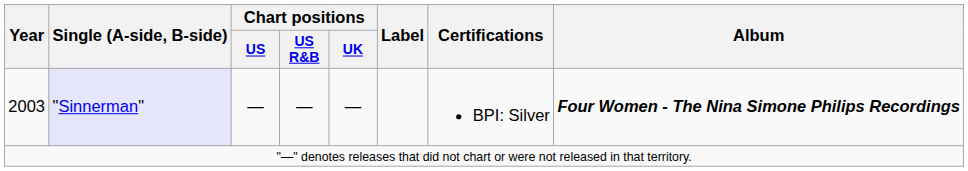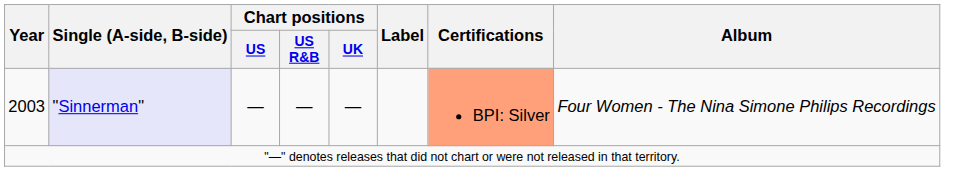(491, 116) no background -> (491, 116) lightsalmon background
(759, 106) bold -> (747, 106) normal
